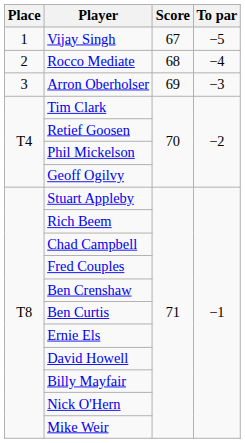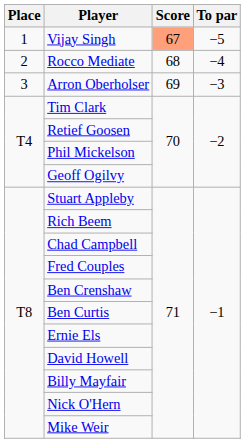(173, 38) no background -> (173, 38) lightsalmon background
